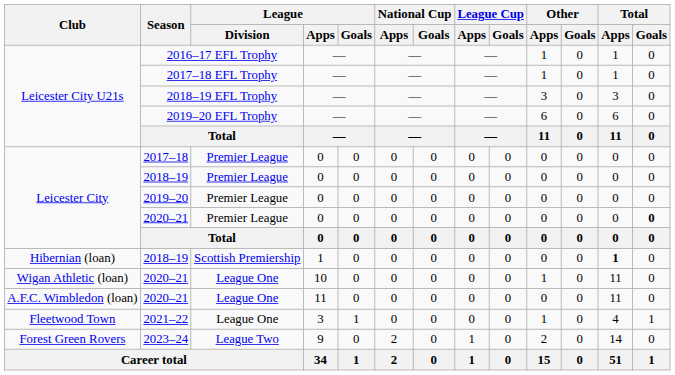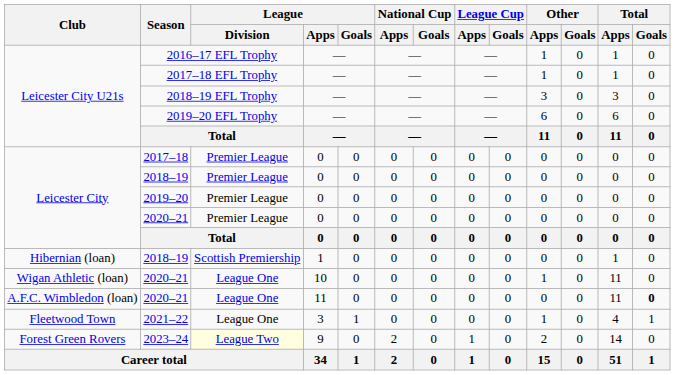(651, 217) bold -> (651, 217) normal
(616, 258) bold -> (616, 258) normal
(651, 298) normal -> (651, 298) bold
(247, 339) no background -> (247, 339) lightyellow background
